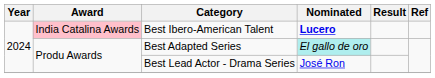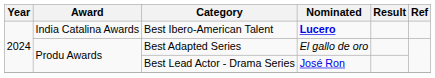(87, 30) pink background -> (87, 30) no background
(334, 47) paleturquoise background -> (334, 47) no background
